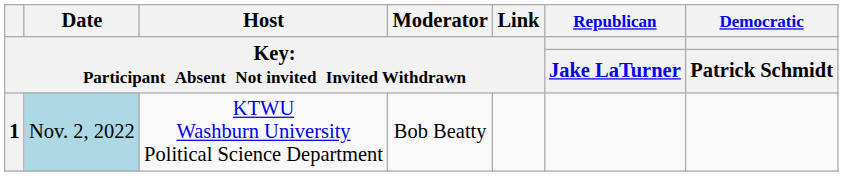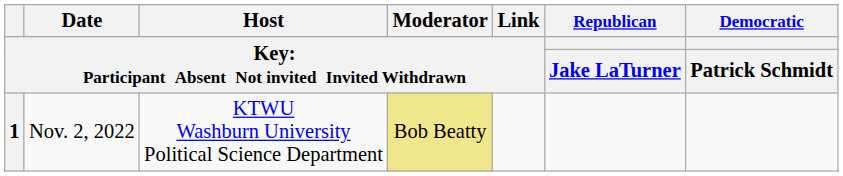(82, 131) lightblue background -> (82, 131) no background
(440, 131) no background -> (440, 131) khaki background
